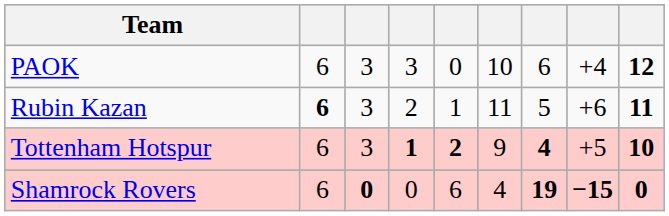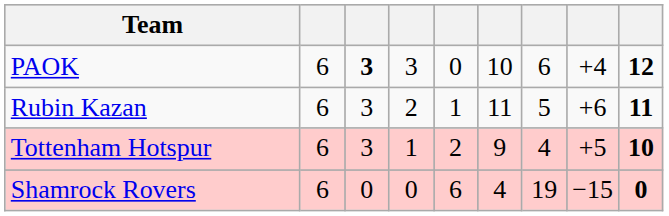(367, 66) normal -> (367, 66) bold
(322, 107) bold -> (322, 107) normal
(411, 148) bold -> (411, 148) normal
(455, 148) bold -> (455, 148) normal
(544, 148) bold -> (544, 148) normal
(367, 189) bold -> (367, 189) normal
(544, 189) bold -> (544, 189) normal
(593, 189) bold -> (593, 189) normal
